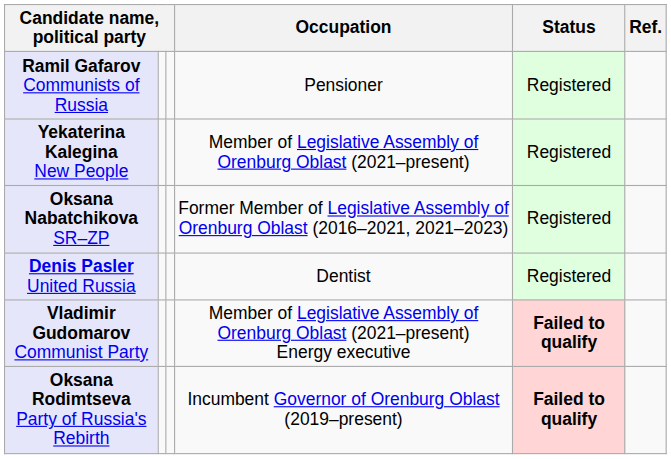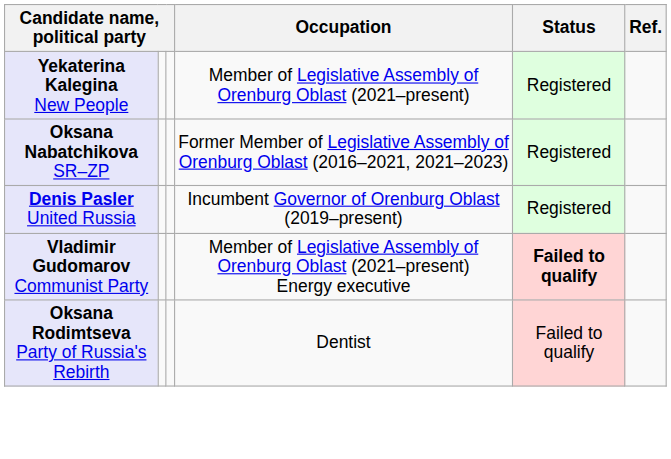- row: (81, 85)
(344, 276) Dentist -> (344, 209) Incumbent Governor of Orenburg Oblast (2019–present)
(344, 409) Incumbent Governor of Orenburg Oblast (2019–present) -> (344, 343) Dentist
(569, 409) bold -> (569, 343) normal
